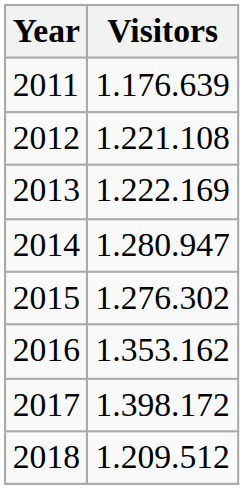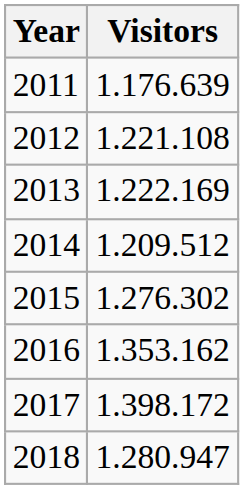(163, 244) 1.280.947 -> (163, 244) 1.209.512
(163, 457) 1.209.512 -> (163, 457) 1.280.947
